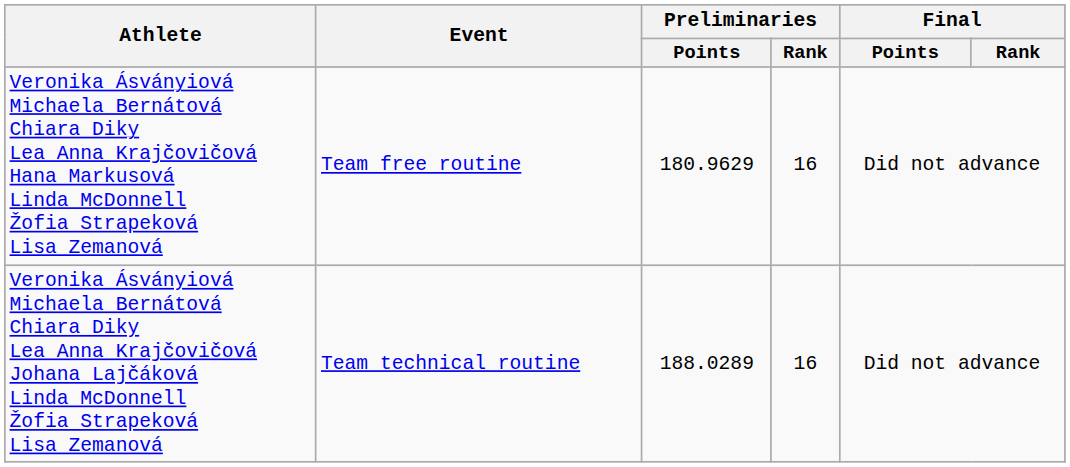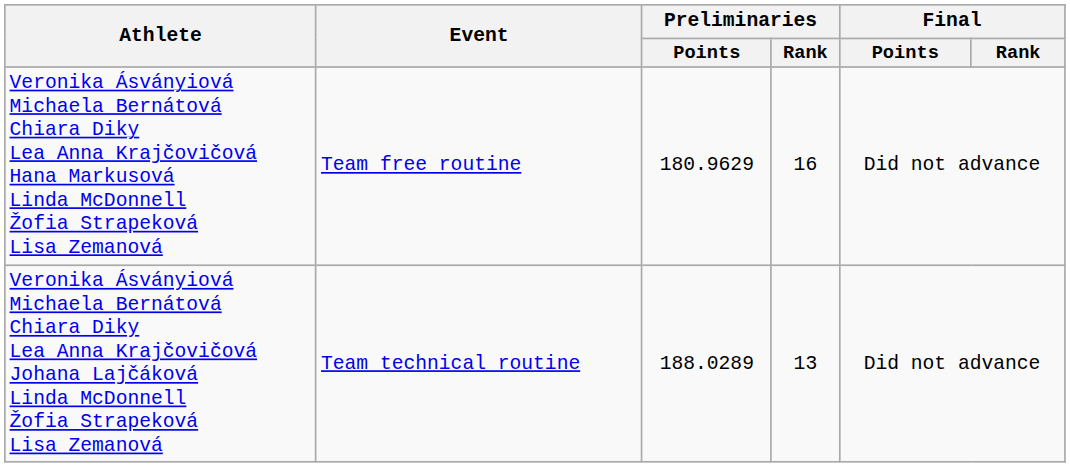(805, 363) 16 -> (805, 363) 13
